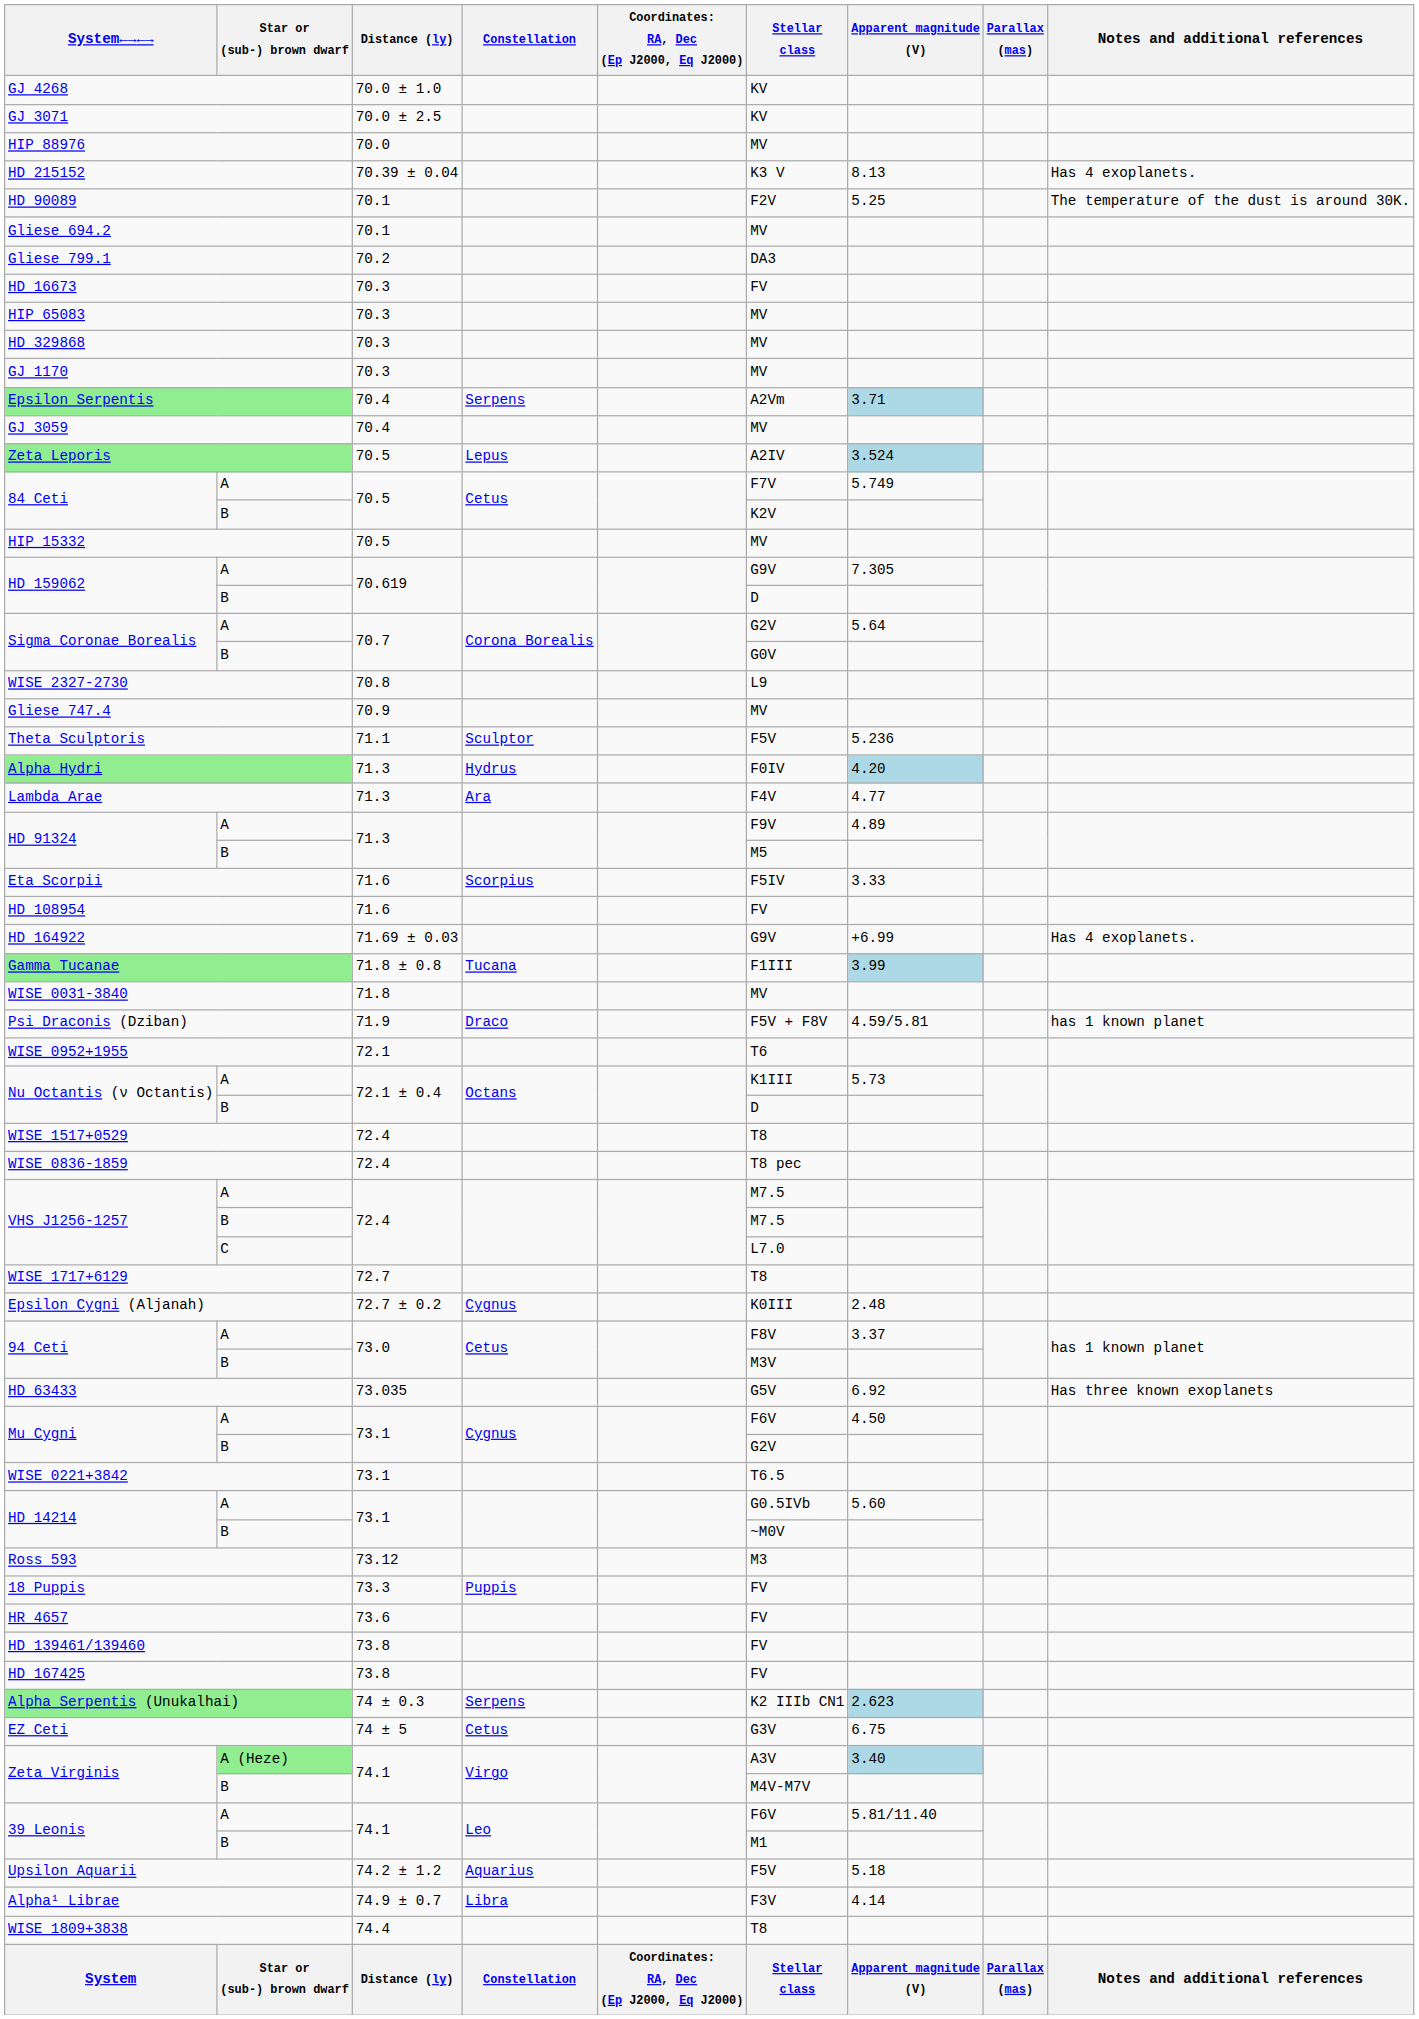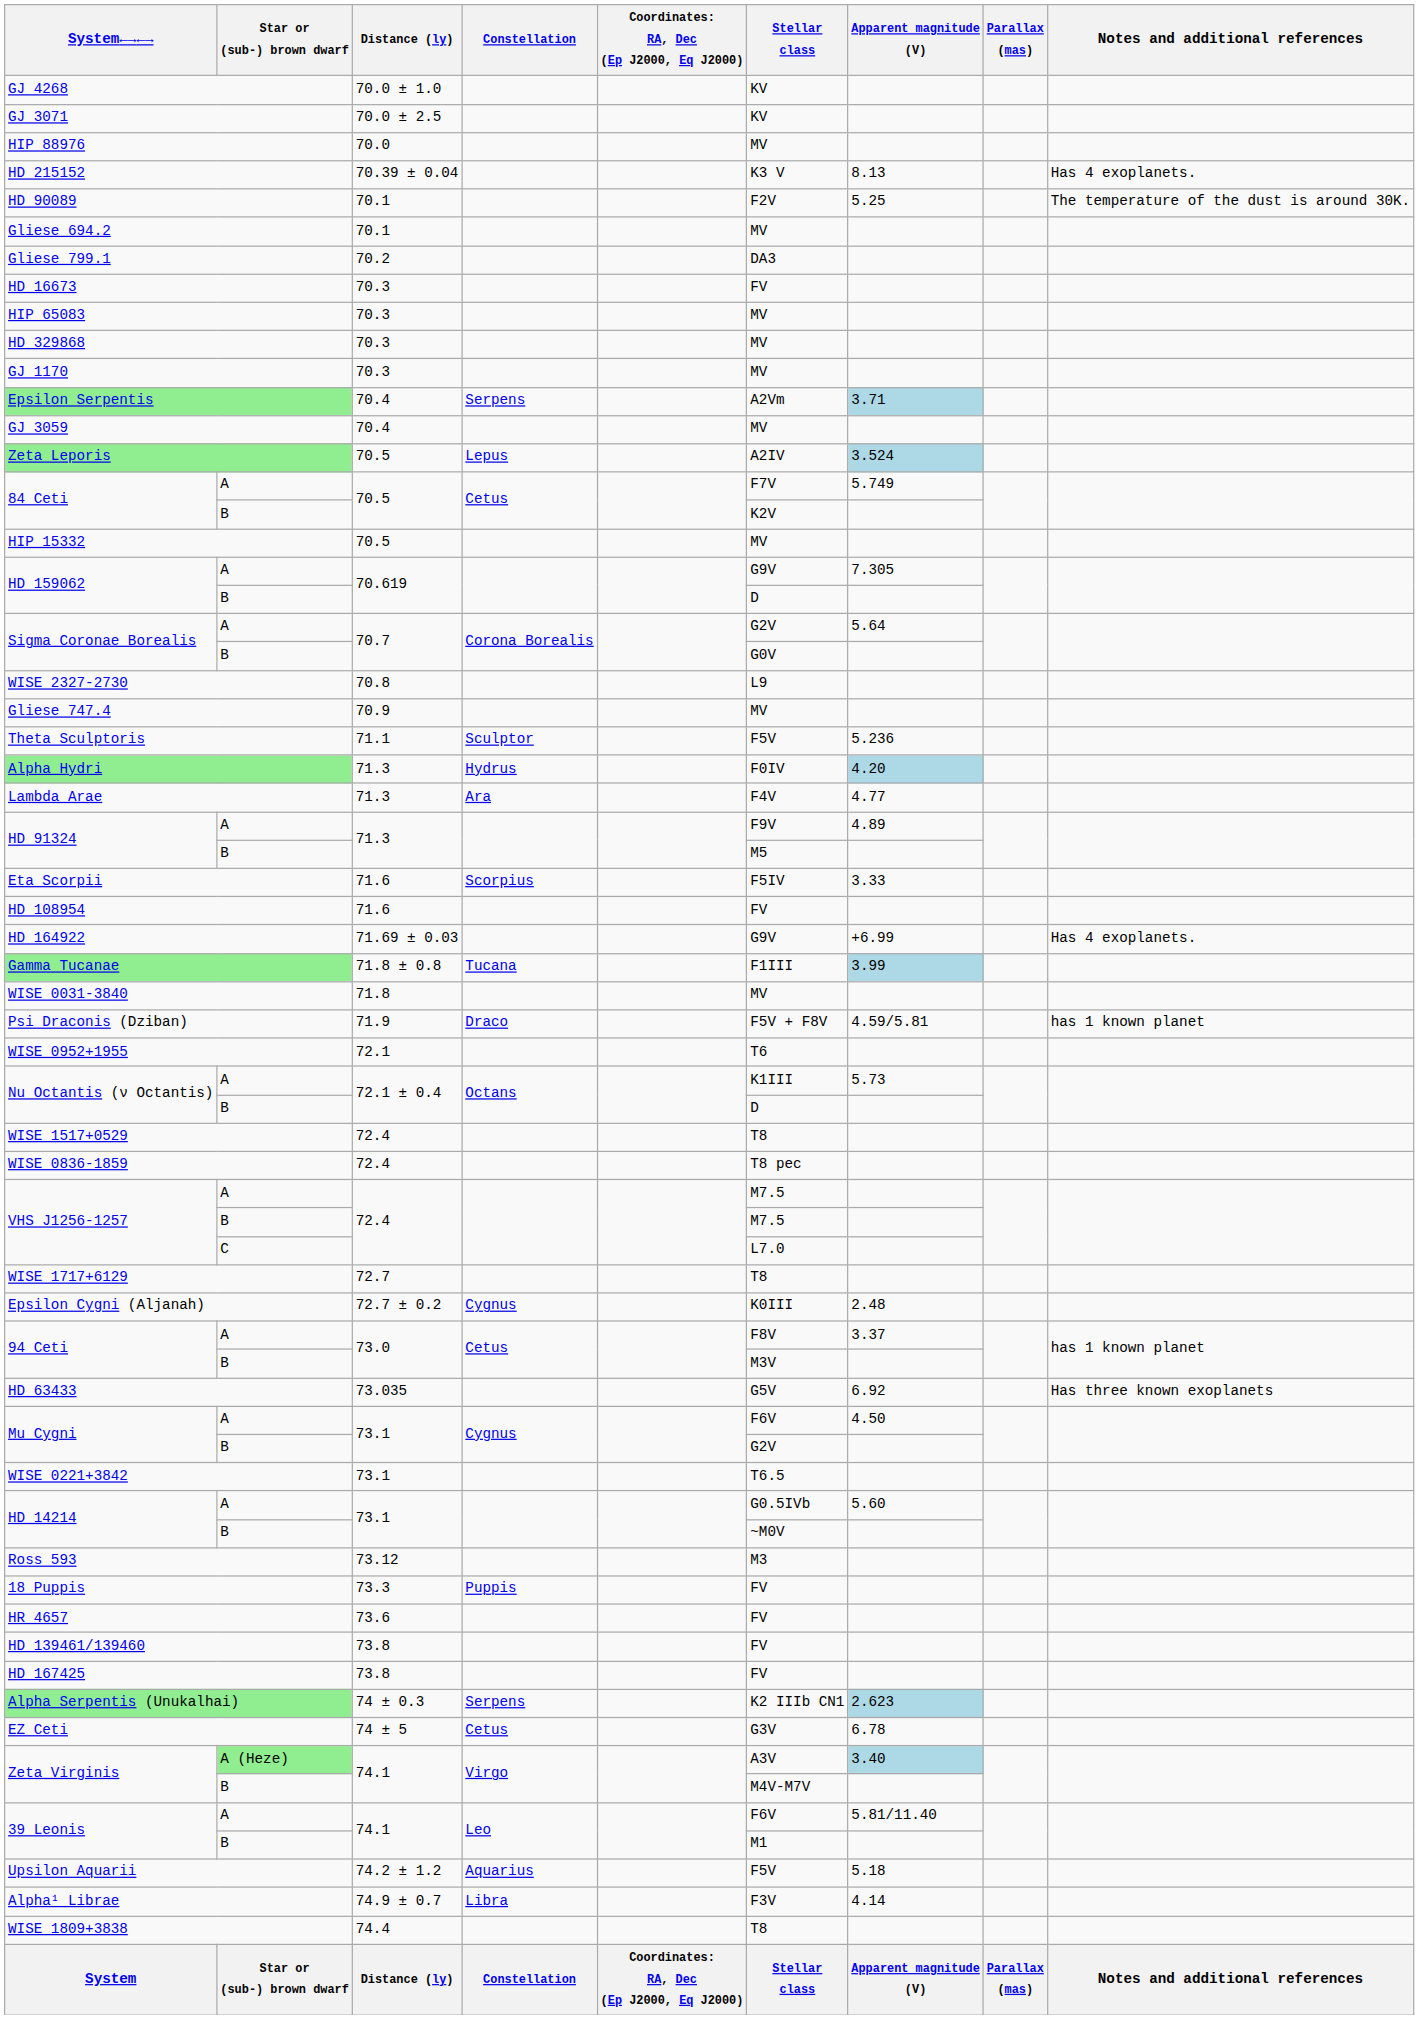(868, 1730) 6.75 -> (868, 1730) 6.78
